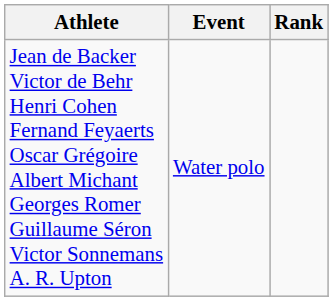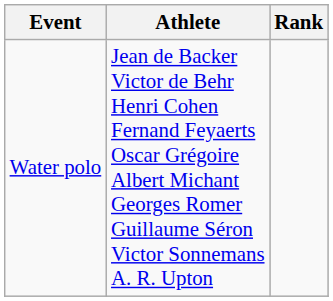columns swapped: (86, 22) <-> (219, 22)
